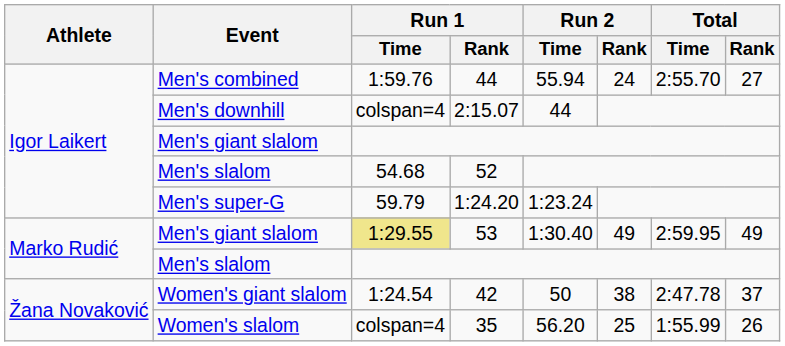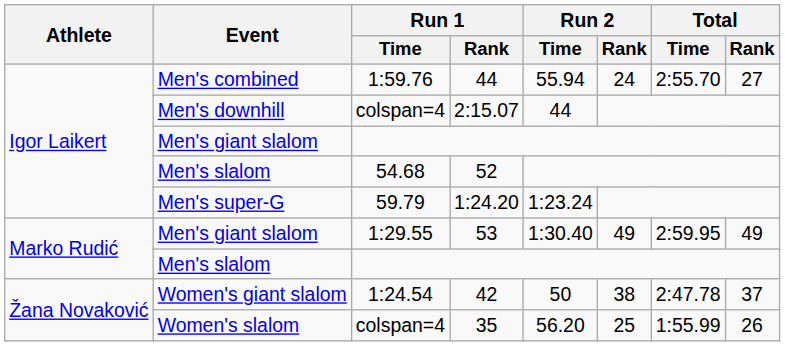(400, 234) khaki background -> (400, 234) no background
